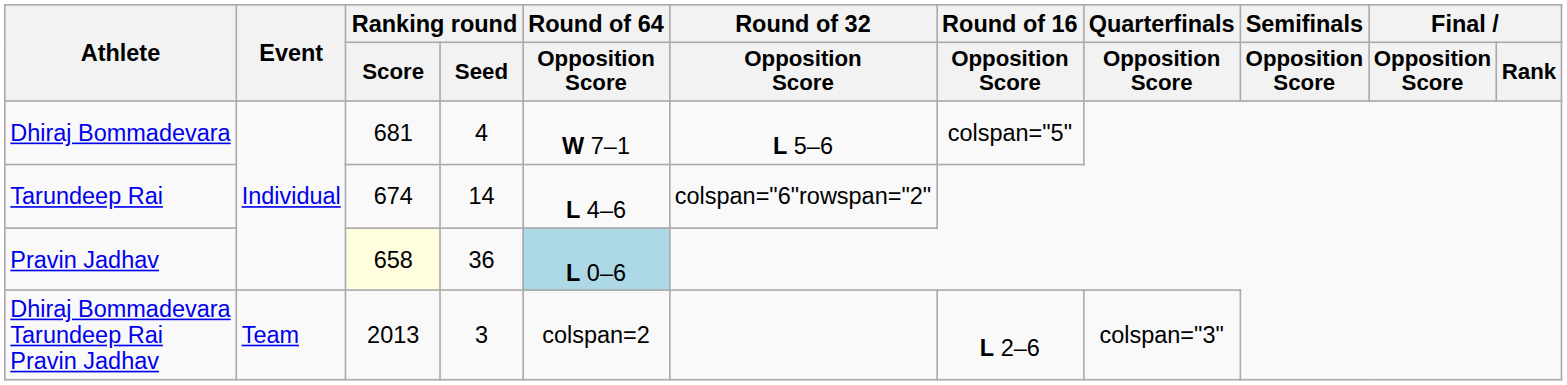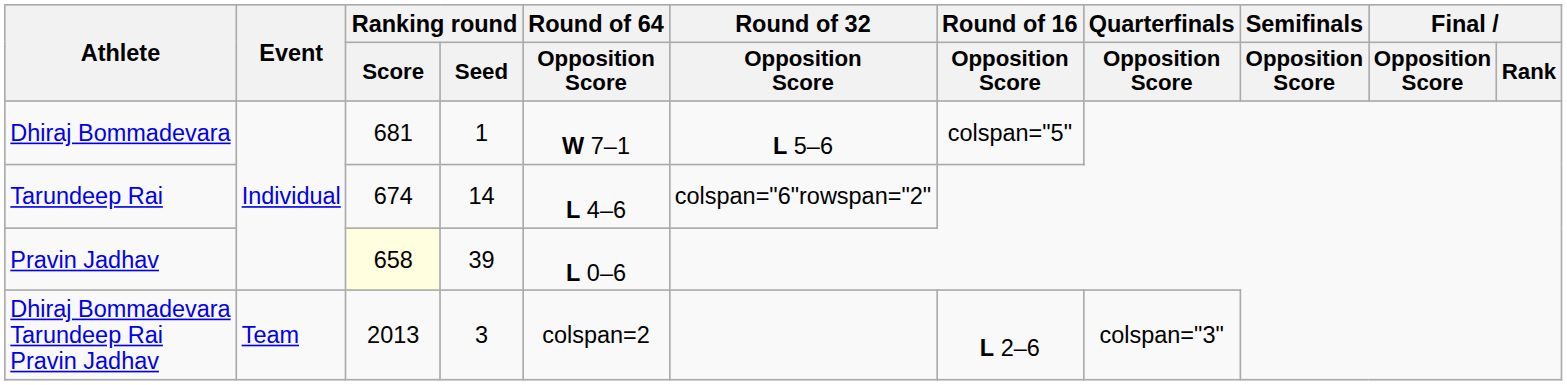(481, 133) 4 -> (481, 133) 1
(481, 260) 36 -> (481, 260) 39
(596, 273) lightblue background -> (596, 273) no background
